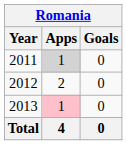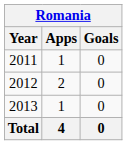(61, 60) lightgrey background -> (61, 60) no background
(61, 106) pink background -> (61, 106) no background
